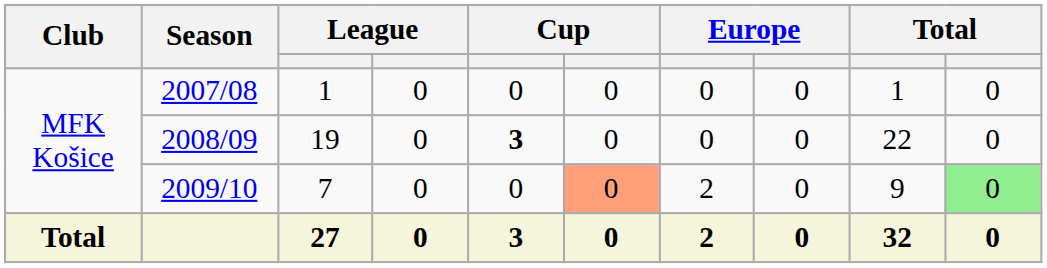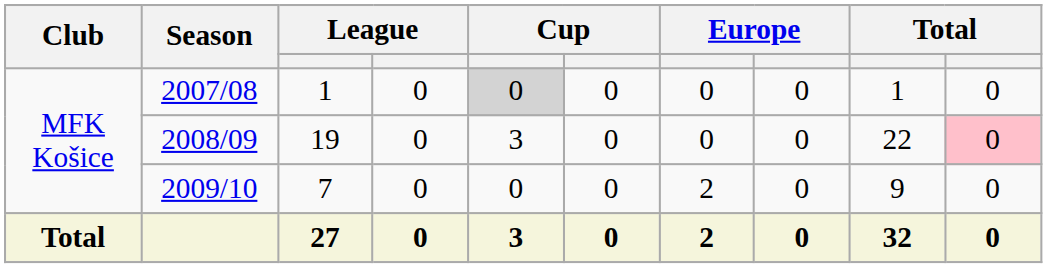(516, 91) no background -> (516, 91) lightgrey background
(516, 139) bold -> (516, 139) normal
(993, 139) no background -> (993, 139) pink background
(611, 188) lightsalmon background -> (611, 188) no background
(993, 188) lightgreen background -> (993, 188) no background
